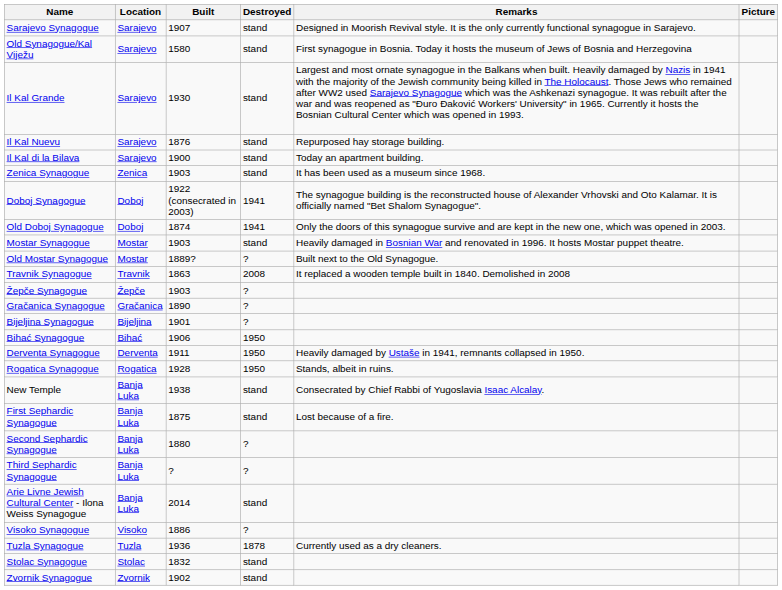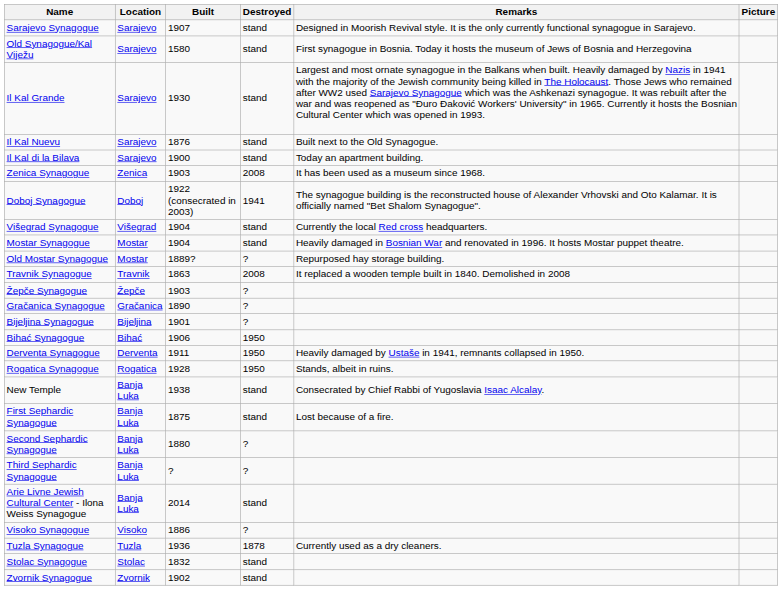(370, 142) Repurposed hay storage building. -> (367, 142) Built next to the Old Synagogue.
(255, 173) stand -> (254, 173) 2008
- row: (55, 227)
+ row: (53, 227)
(179, 243) 1903 -> (179, 243) 1904
(367, 258) Built next to the Old Synagogue. -> (370, 258) Repurposed hay storage building.
